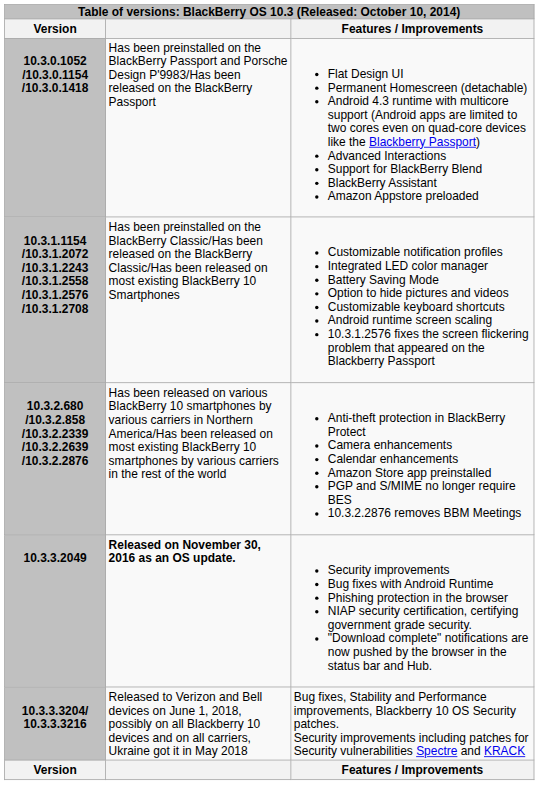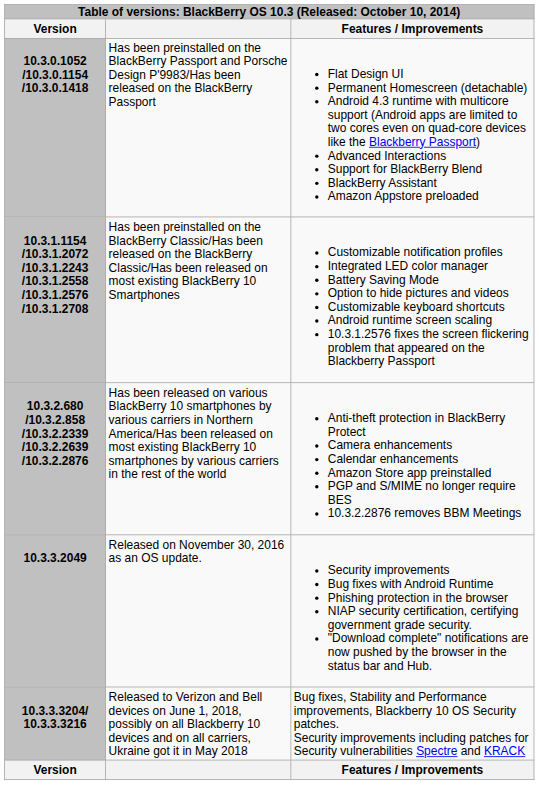(185, 551) bold -> (196, 551) normal
